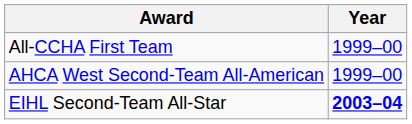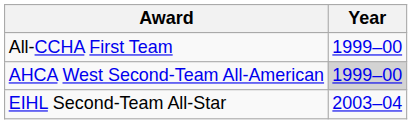(367, 75) no background -> (367, 75) lightgrey background
(367, 103) bold -> (367, 103) normal
